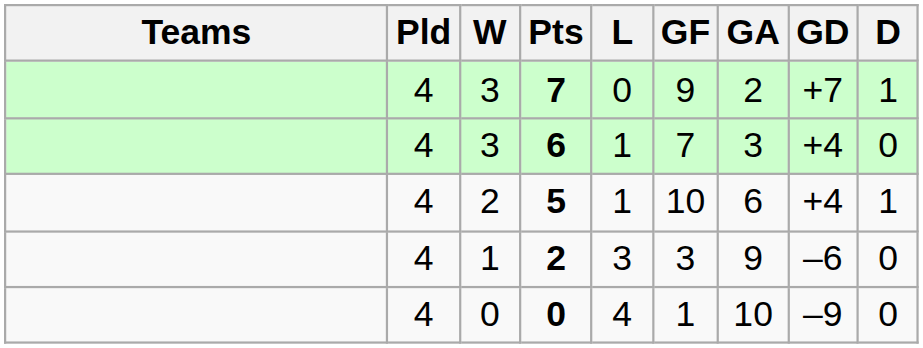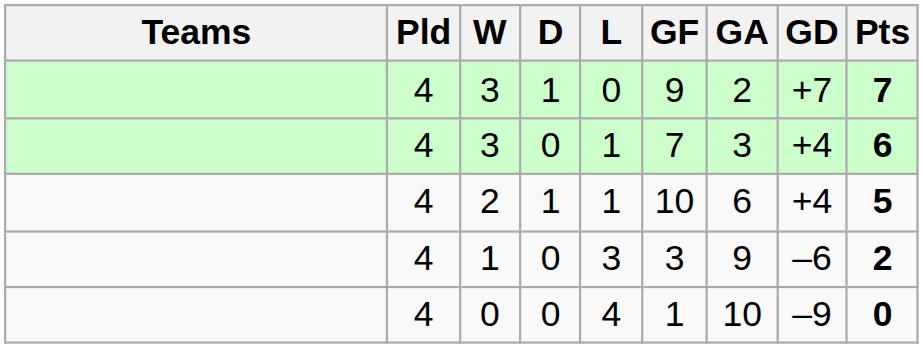columns swapped: (888, 32) <-> (556, 32)
